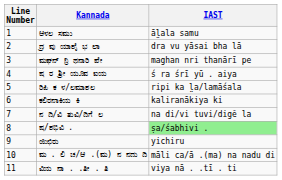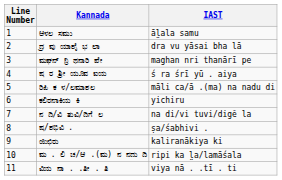(196, 87) ripi ka l̤a/lamāśala -> (213, 87) māli ca/ā .(ma) na nadu di
(187, 101) kaliranākiya ki -> (168, 101) yichiru
(180, 128) lightgreen background -> (180, 128) no background
(168, 141) yichiru -> (187, 141) kaliranākiya ki
(213, 155) māli ca/ā .(ma) na nadu di -> (196, 155) ripi ka l̤a/lamāśala
